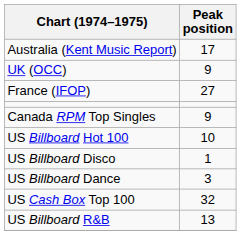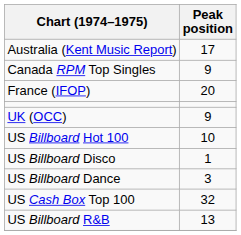(37, 70) UK (OCC) -> (81, 70) Canada RPM Top Singles
(208, 91) 27 -> (208, 91) 20
(81, 117) Canada RPM Top Singles -> (37, 117) UK (OCC)
